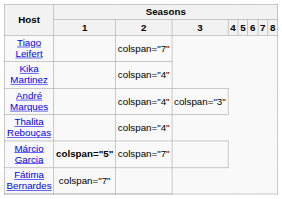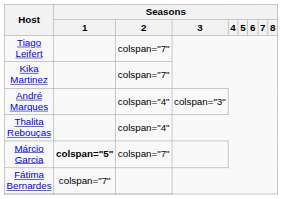(144, 75) colspan="4" -> (144, 75) colspan="7"
